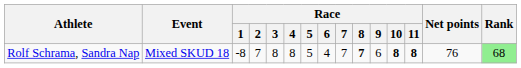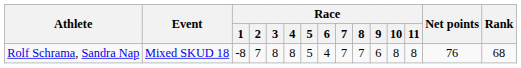(361, 53) bold -> (361, 53) normal
(396, 53) bold -> (396, 53) normal
(414, 53) bold -> (414, 53) normal
(499, 53) lightgreen background -> (499, 53) no background
